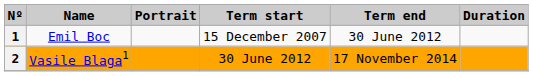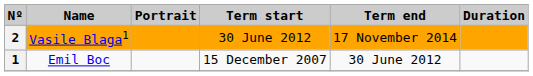rows swapped: (15, 36) <-> (15, 59)
